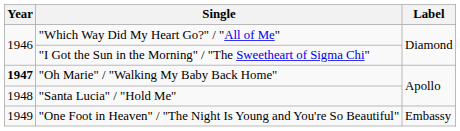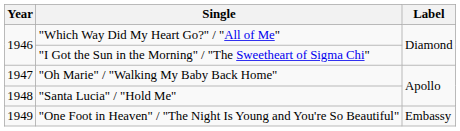(20, 75) bold -> (20, 75) normal
